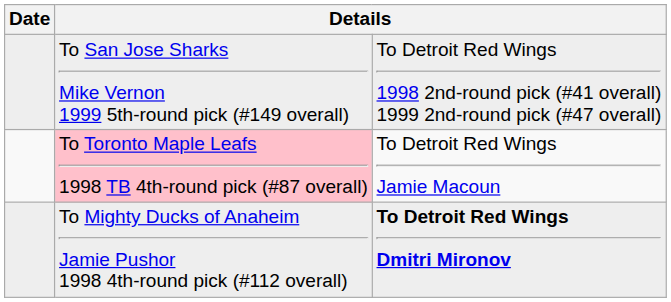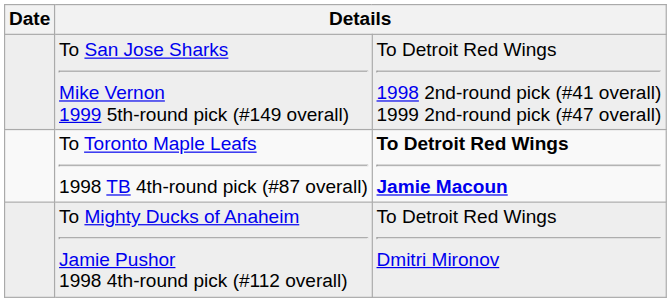(213, 165) pink background -> (213, 165) no background
(519, 165) normal -> (519, 165) bold
(519, 238) bold -> (519, 238) normal
